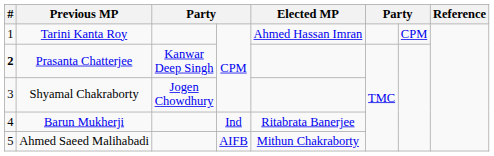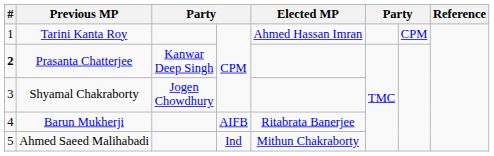(234, 121) Ind -> (234, 121) AIFB
(234, 141) AIFB -> (234, 141) Ind
